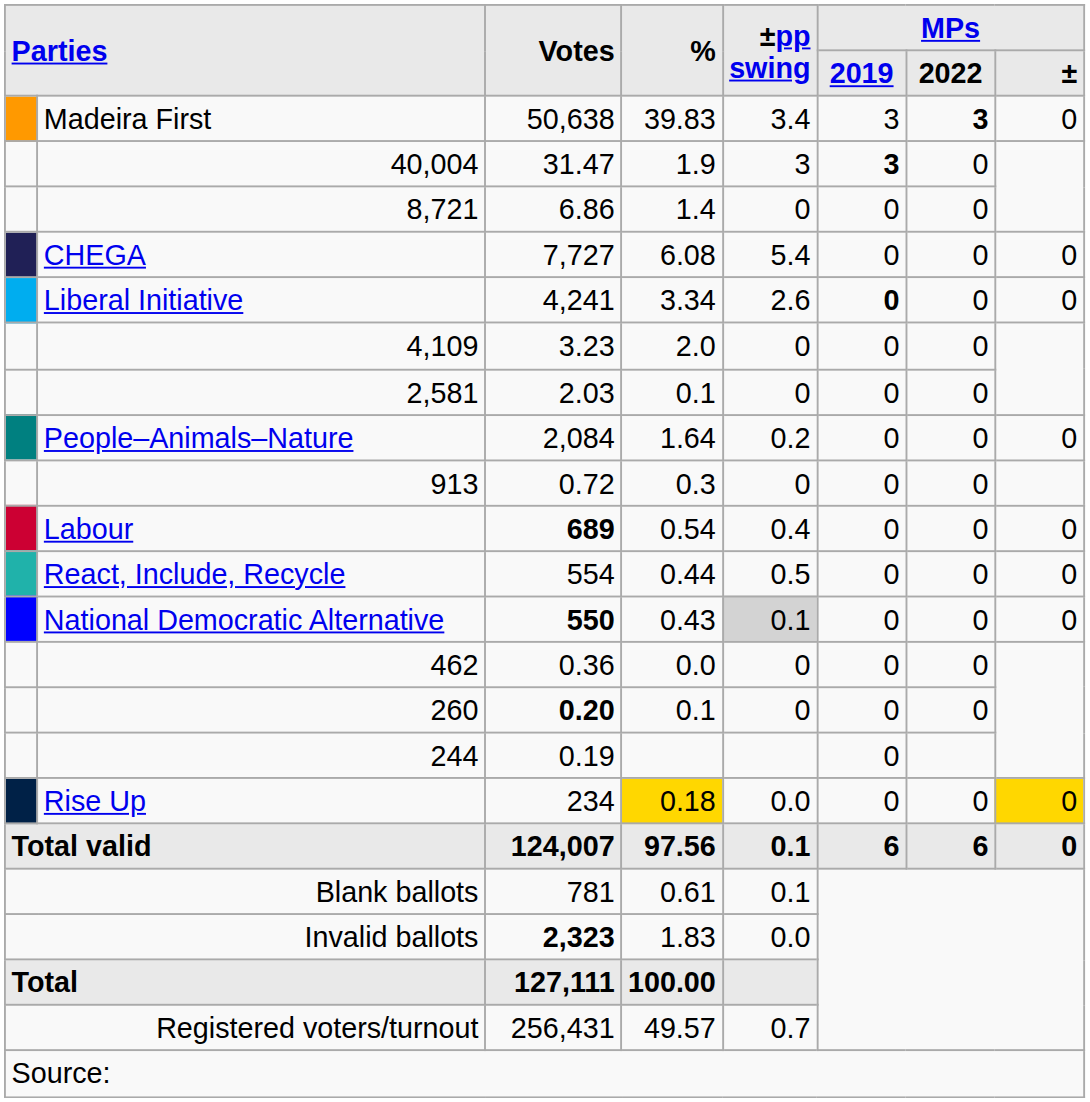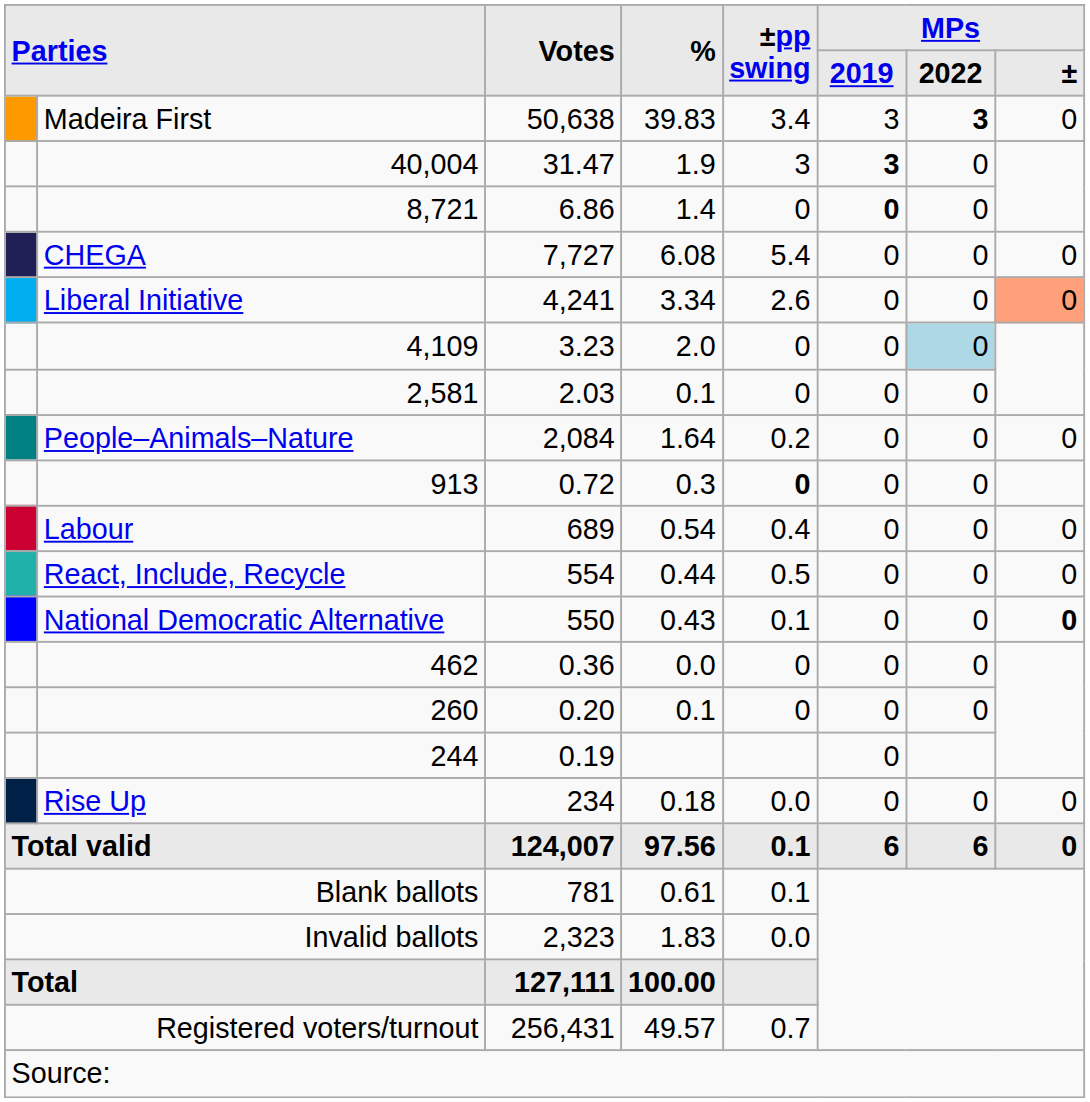(891, 210) normal -> (891, 210) bold
(891, 301) bold -> (891, 301) normal
(1069, 301) no background -> (1069, 301) lightsalmon background
(980, 346) no background -> (980, 346) lightblue background
(803, 483) normal -> (803, 483) bold
(591, 528) bold -> (591, 528) normal
(591, 619) bold -> (591, 619) normal
(791, 619) lightgrey background -> (791, 619) no background
(1069, 619) normal -> (1069, 619) bold
(587, 710) bold -> (587, 710) normal
(688, 801) gold background -> (688, 801) no background
(1069, 801) gold background -> (1069, 801) no background
(579, 937) bold -> (579, 937) normal
